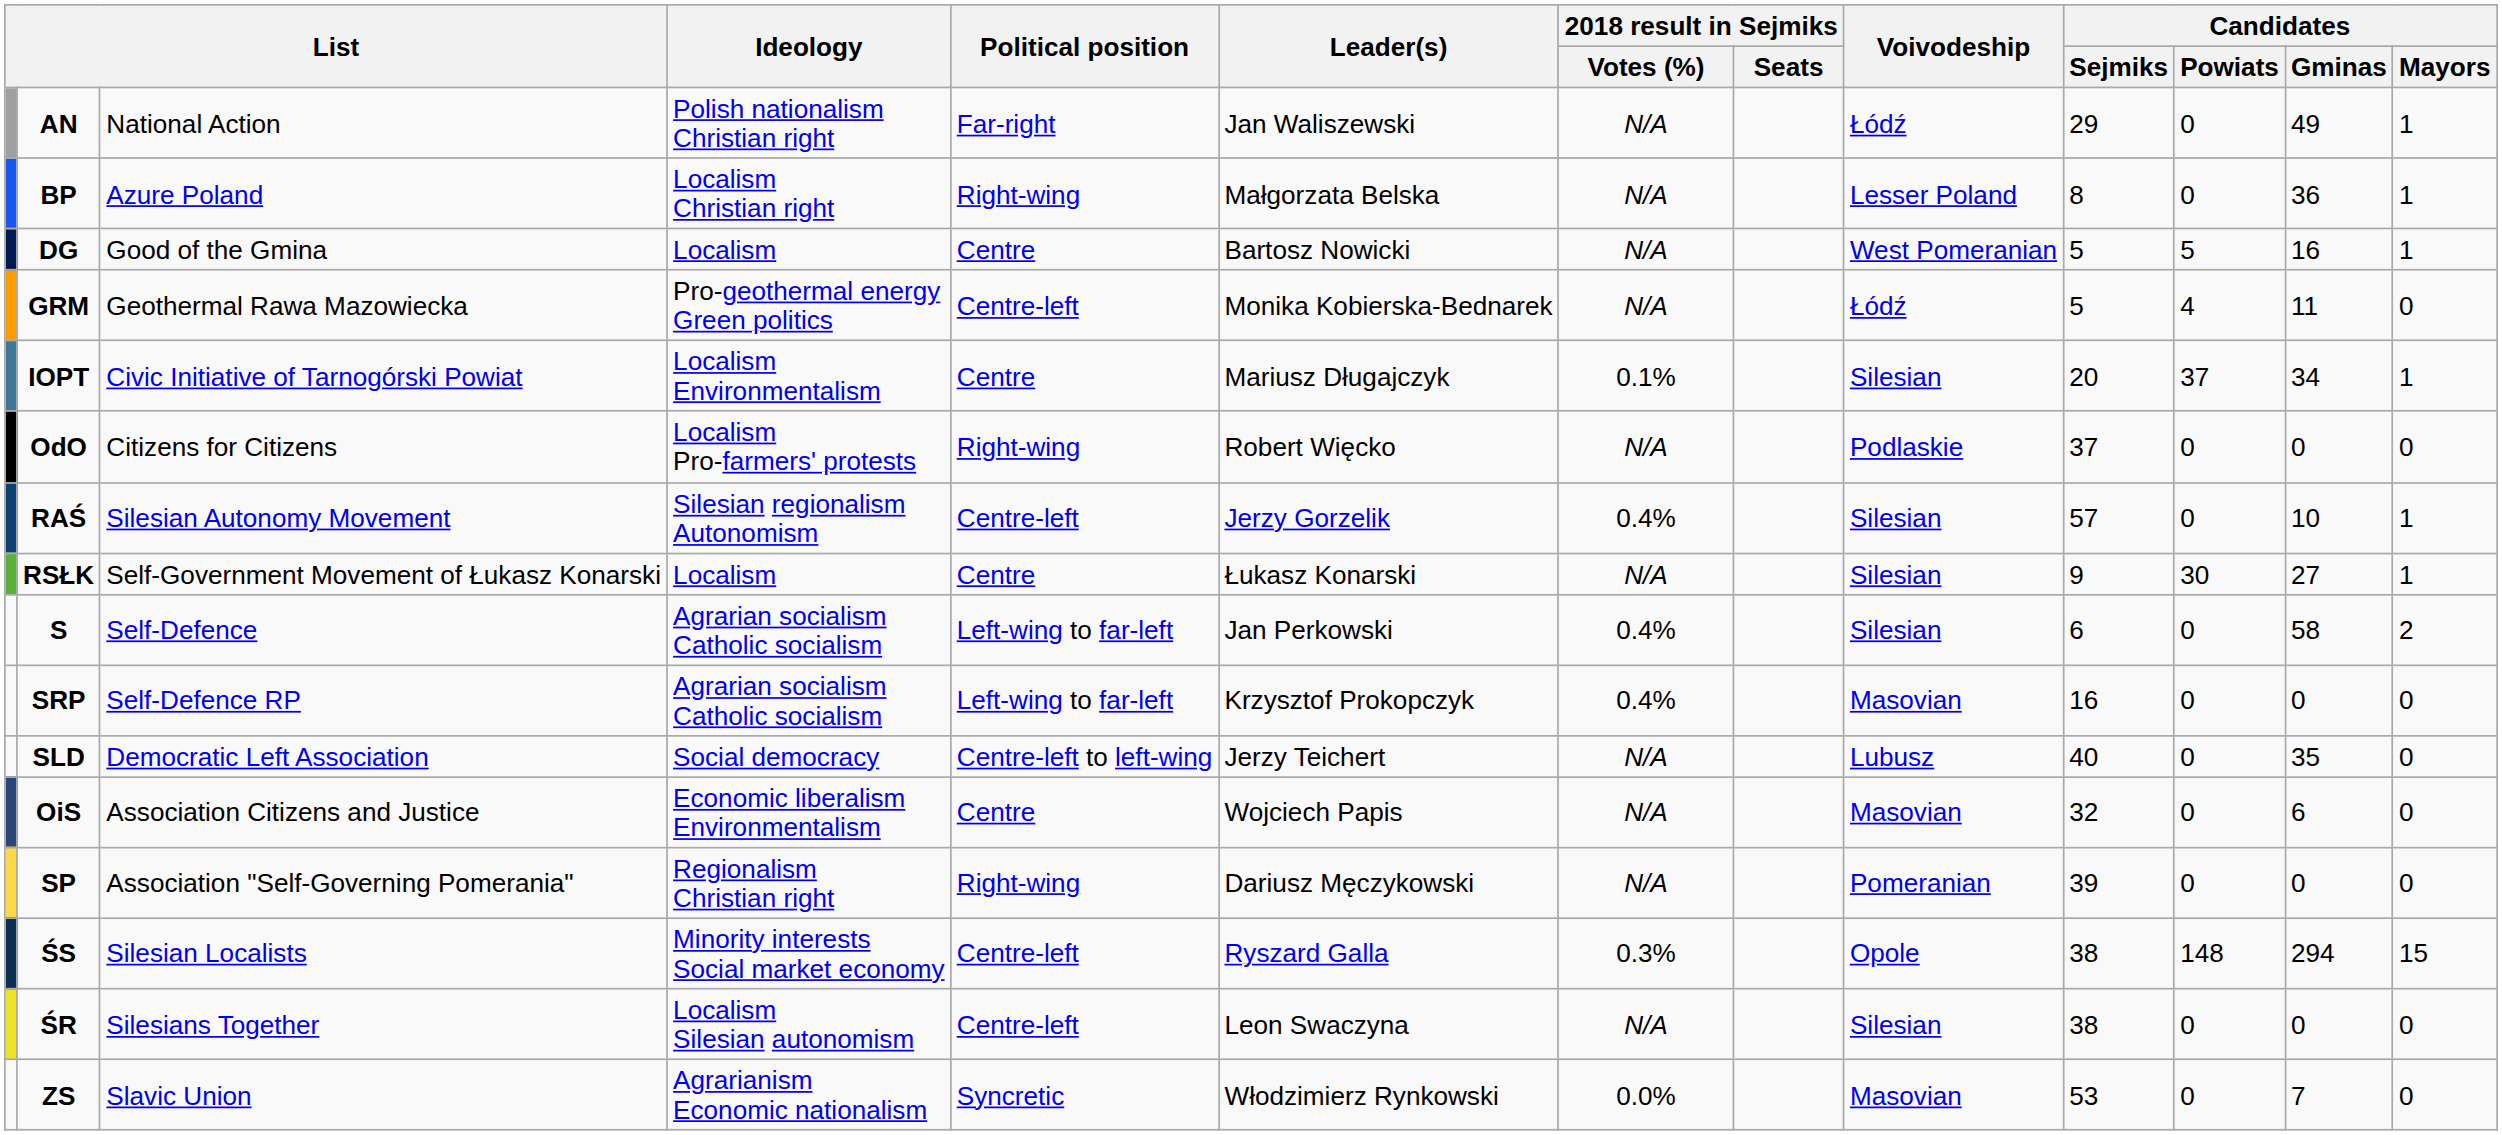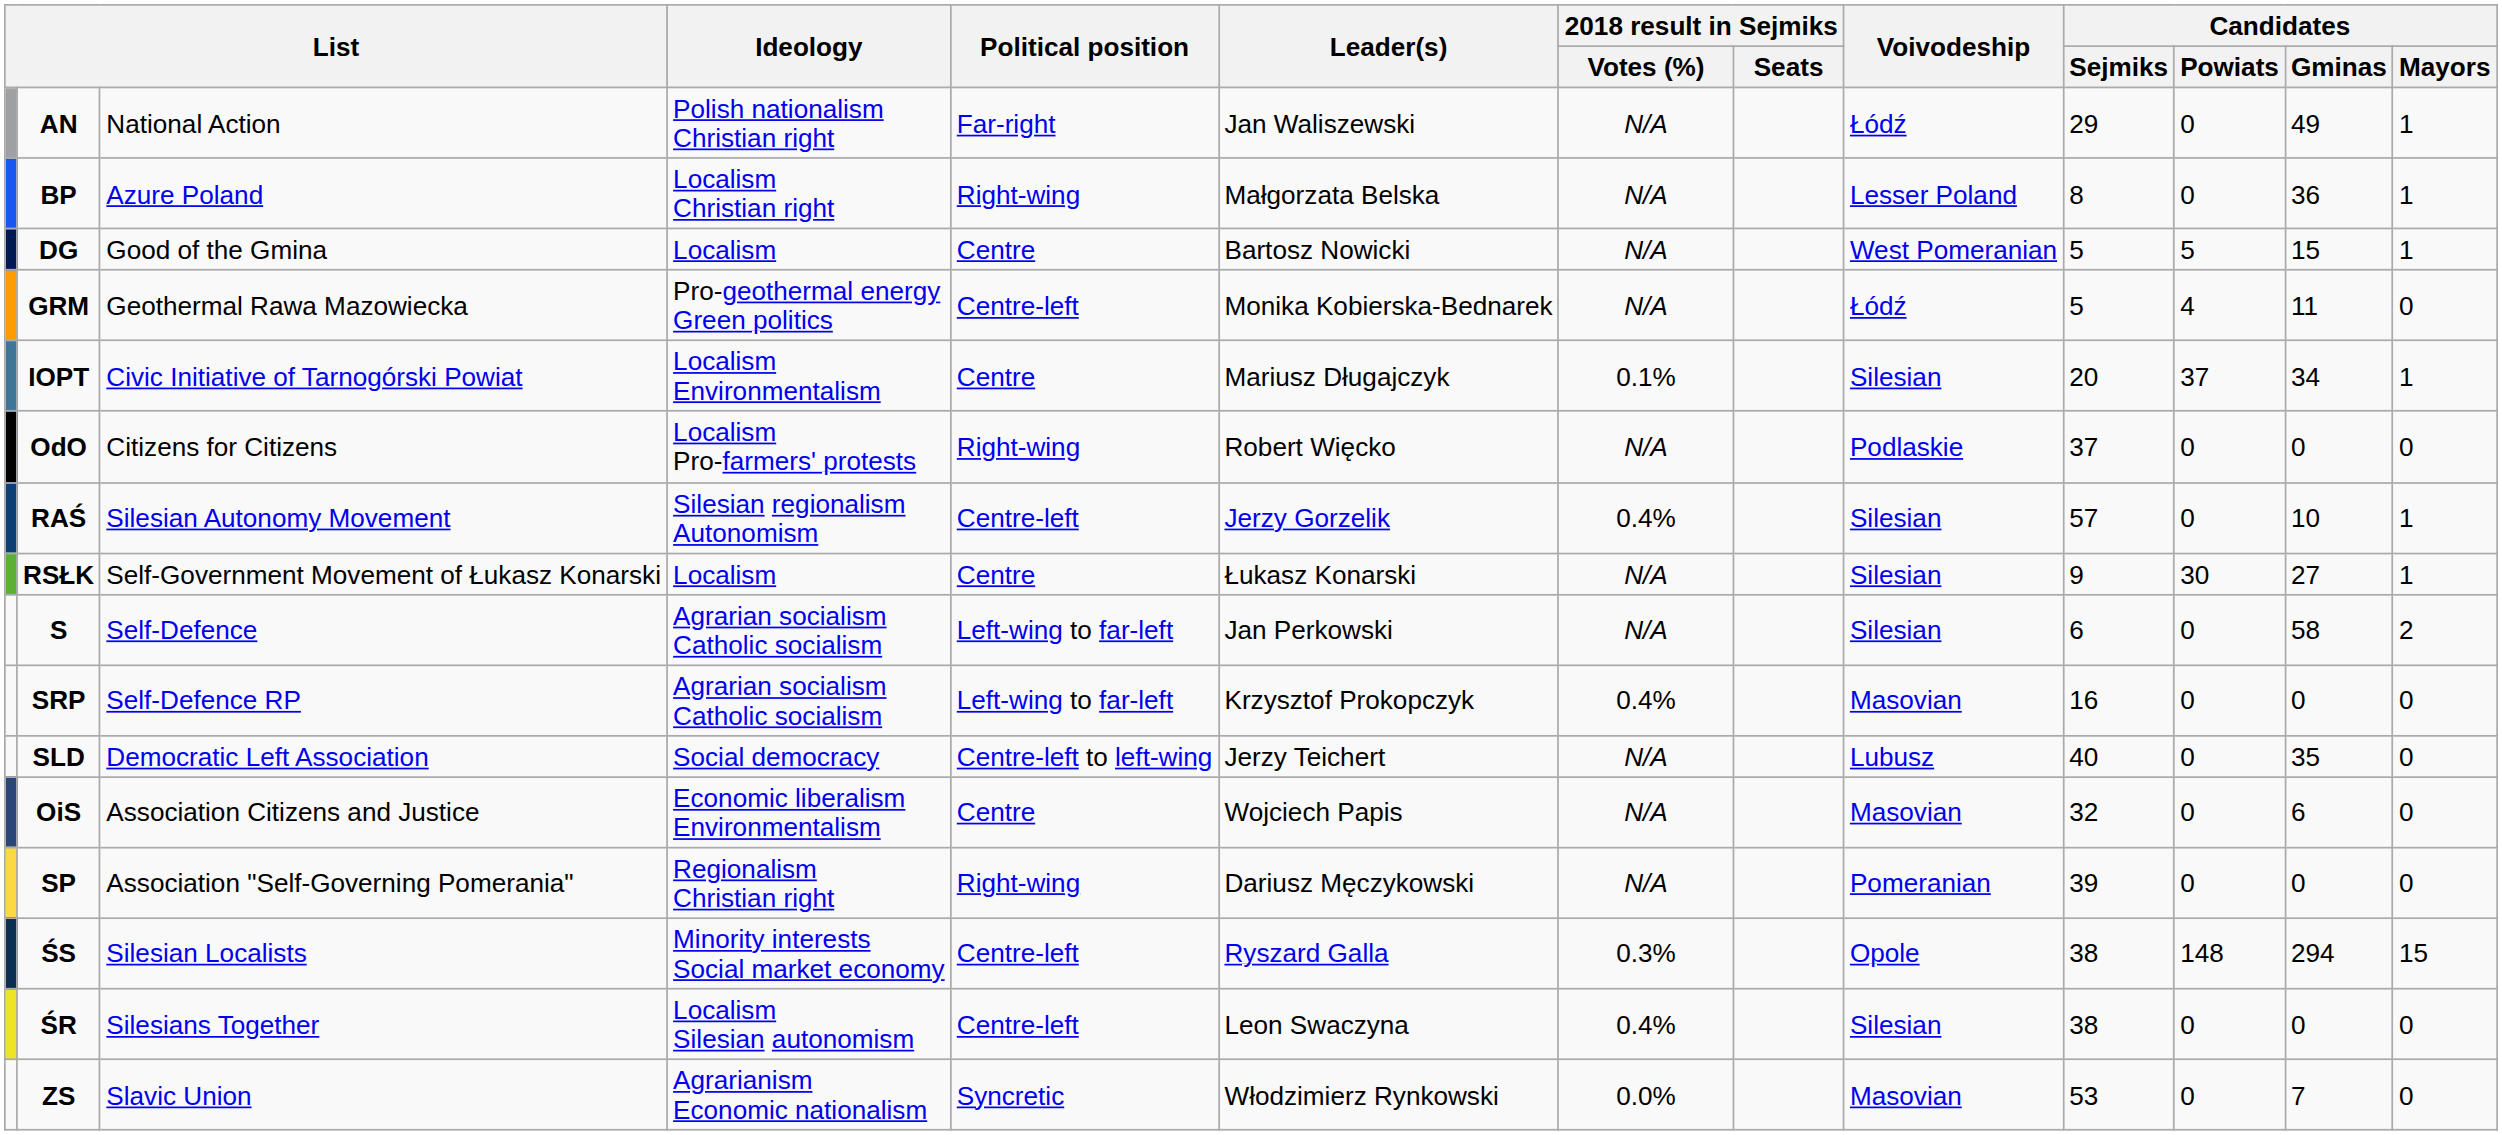(2306, 250) 16 -> (2306, 250) 15
(1646, 630) 0.4% -> (1646, 630) N/A
(1646, 1024) N/A -> (1646, 1024) 0.4%
